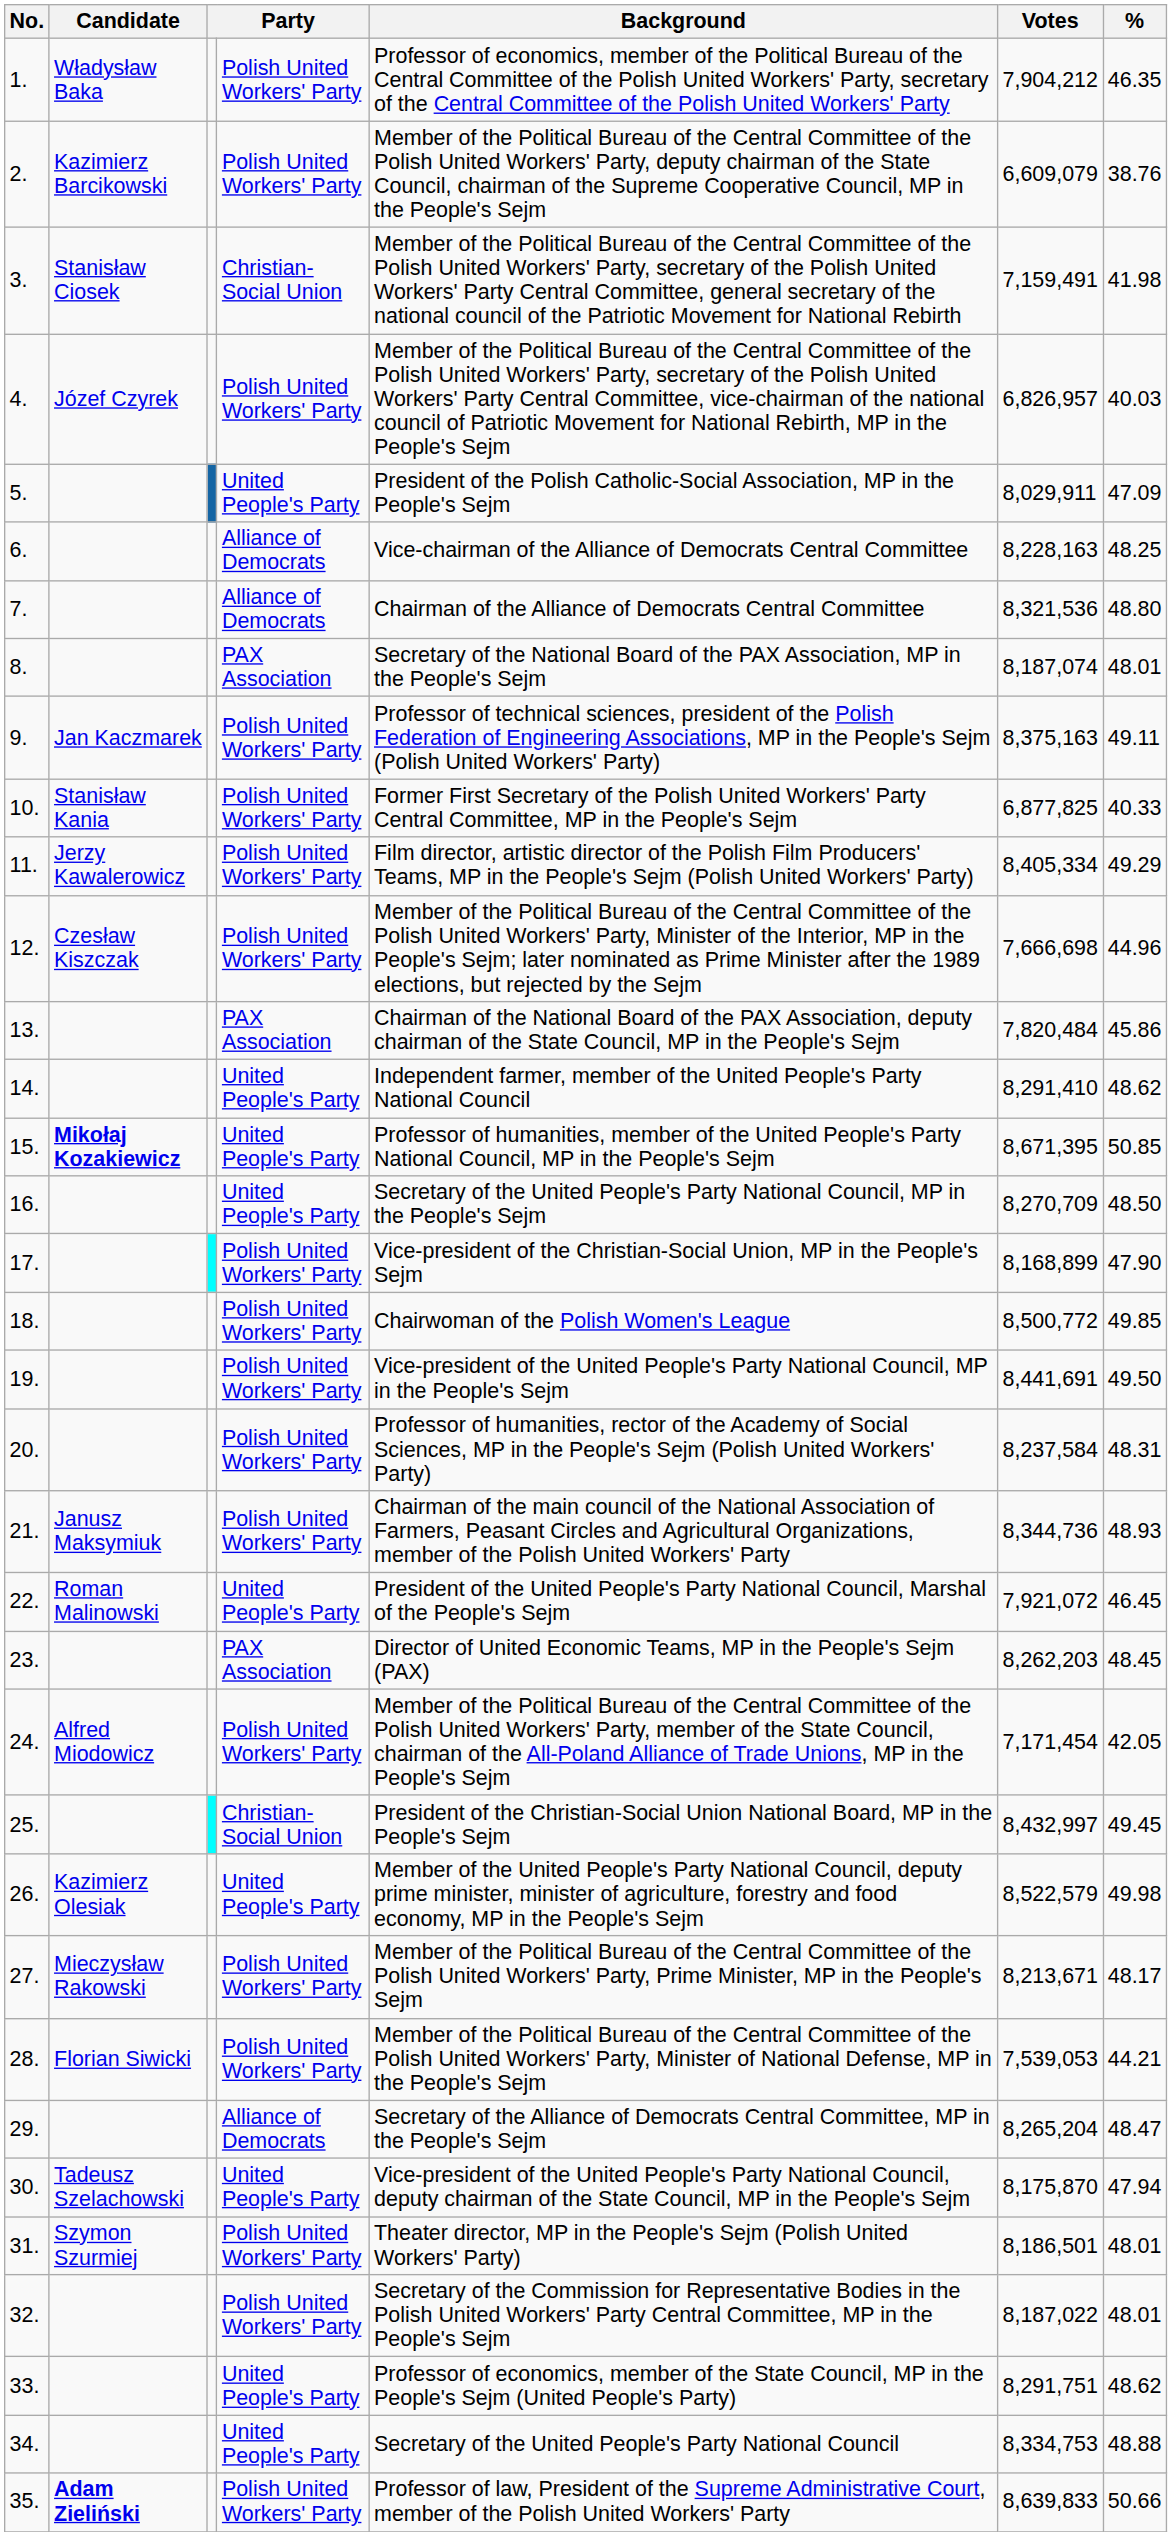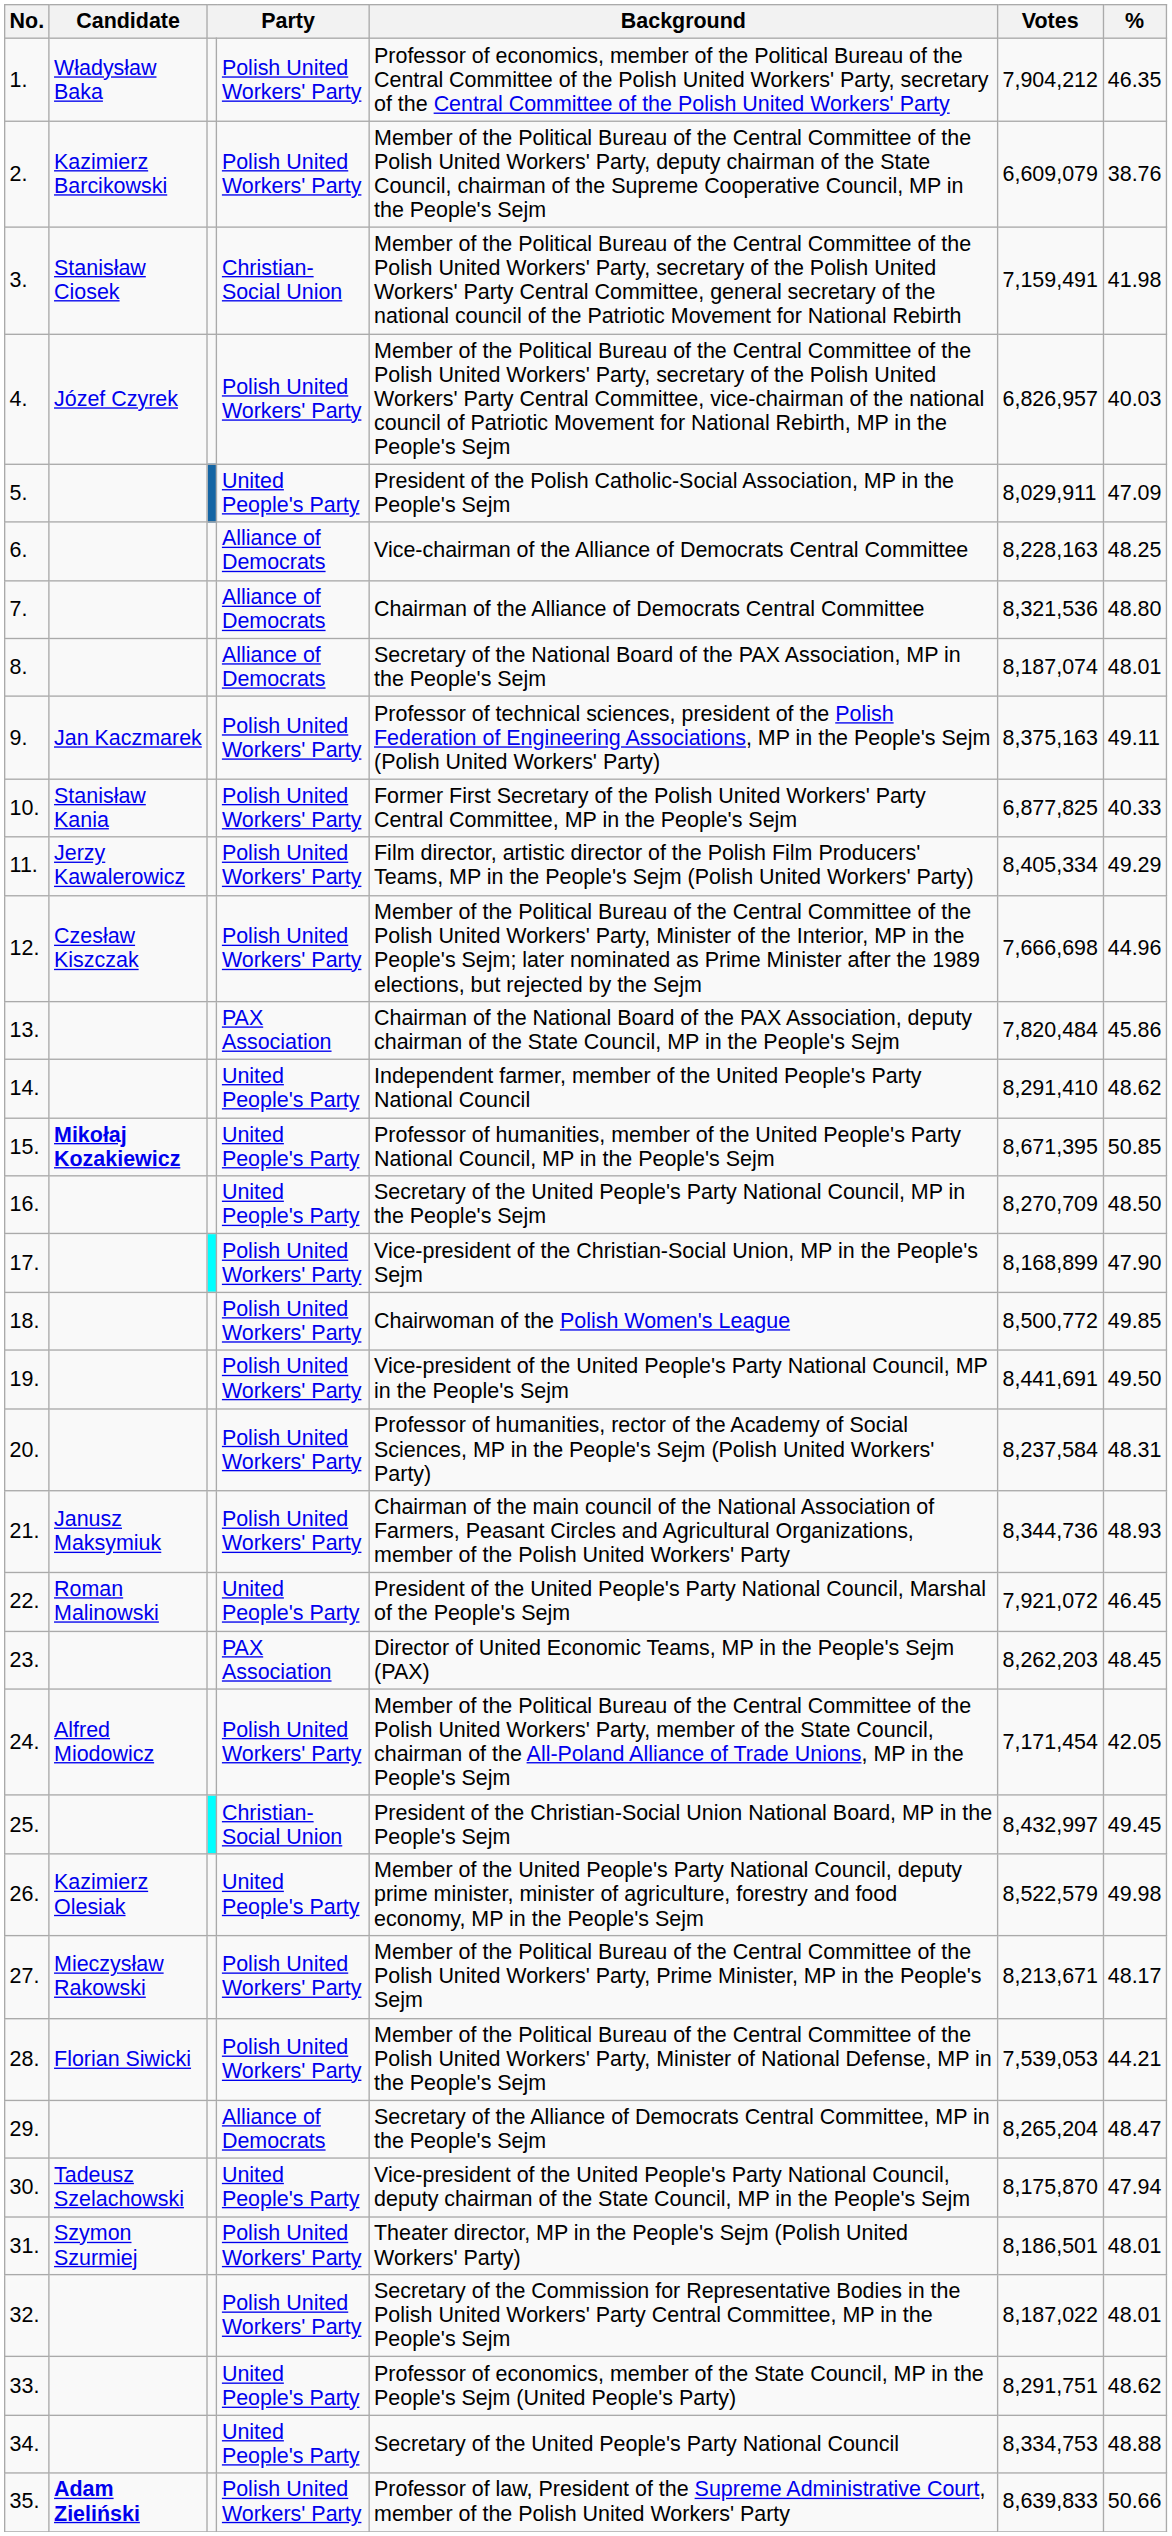(277, 667) PAX Association -> (274, 667) Alliance of Democrats
